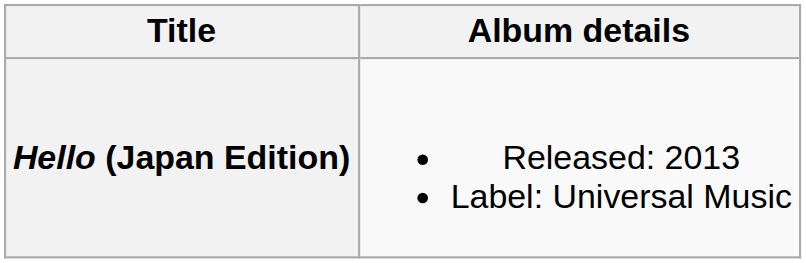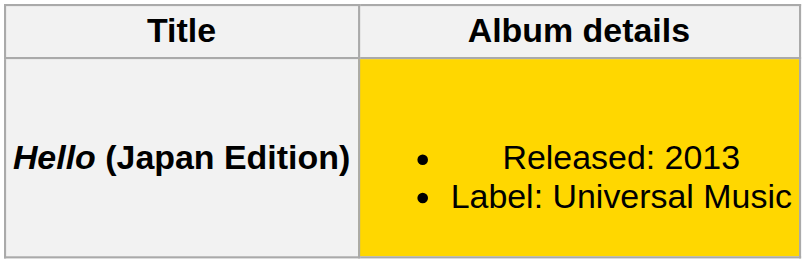(579, 177) no background -> (579, 177) gold background
